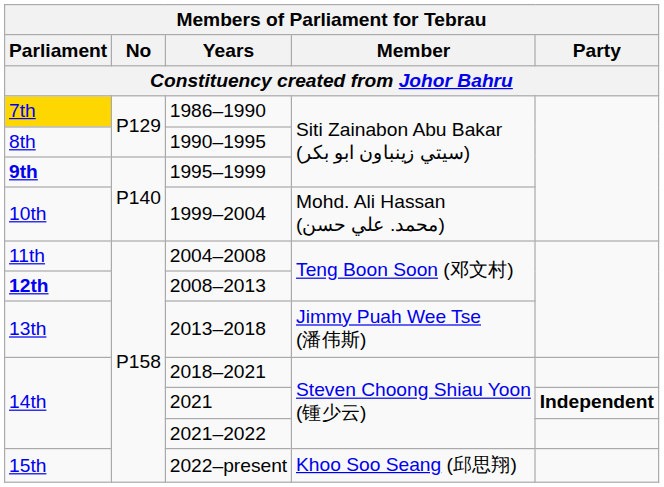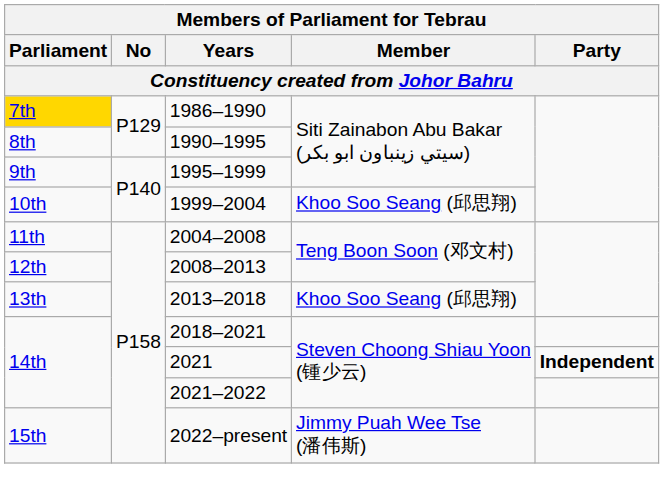(23, 171) bold -> (22, 171) normal
(371, 213) Mohd. Ali Hassan (محمد. علي حسن) -> (406, 203) Khoo Soo Seang (邱思翔)
(29, 286) bold -> (28, 266) normal
(389, 327) Jimmy Puah Wee Tse (潘伟斯) -> (406, 298) Khoo Soo Seang (邱思翔)
(406, 464) Khoo Soo Seang (邱思翔) -> (389, 434) Jimmy Puah Wee Tse (潘伟斯)
